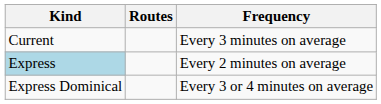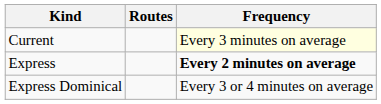(263, 39) no background -> (263, 39) lightyellow background
(32, 63) lightblue background -> (32, 63) no background
(263, 63) normal -> (268, 63) bold
